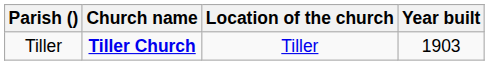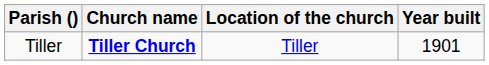(441, 45) 1903 -> (441, 45) 1901
